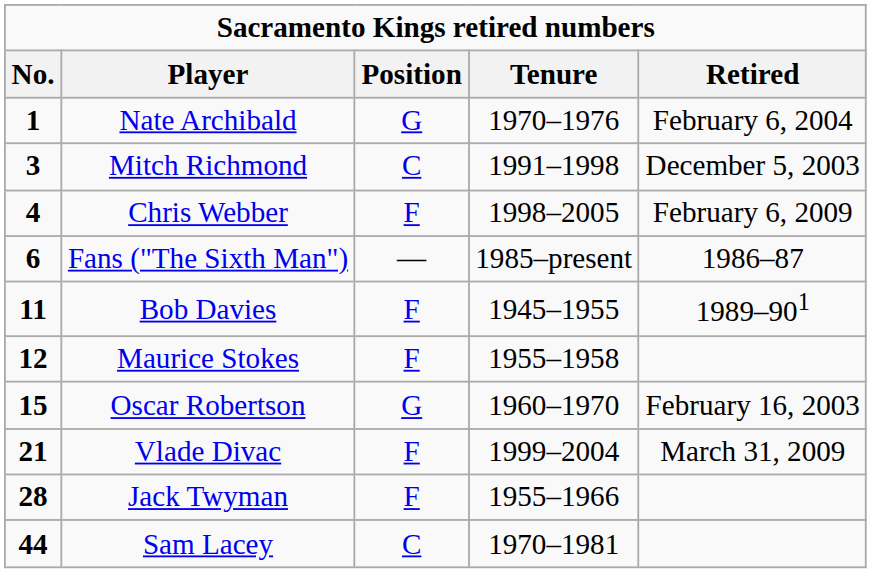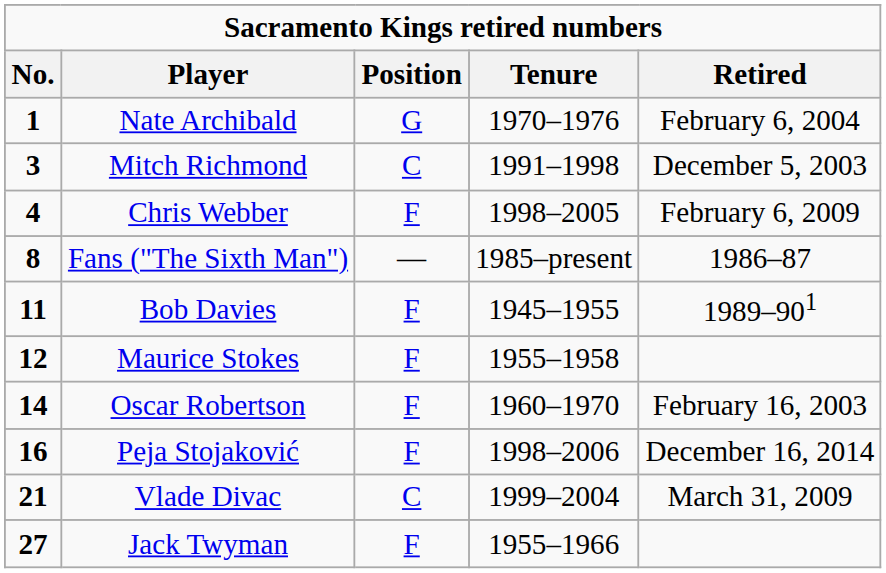(33, 258) 6 -> (33, 258) 8
(33, 404) 15 -> (33, 404) 14
(412, 404) G -> (412, 404) F
+ row: (208, 451)
(412, 451) F -> (412, 497) C
(33, 497) 28 -> (33, 543) 27
- row: (208, 543)
